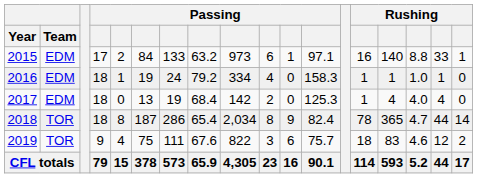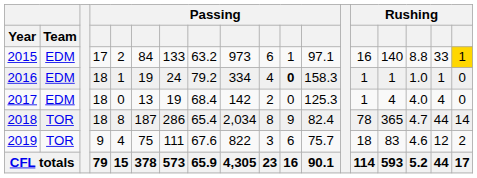(462, 57) no background -> (462, 57) gold background
(291, 78) normal -> (291, 78) bold
